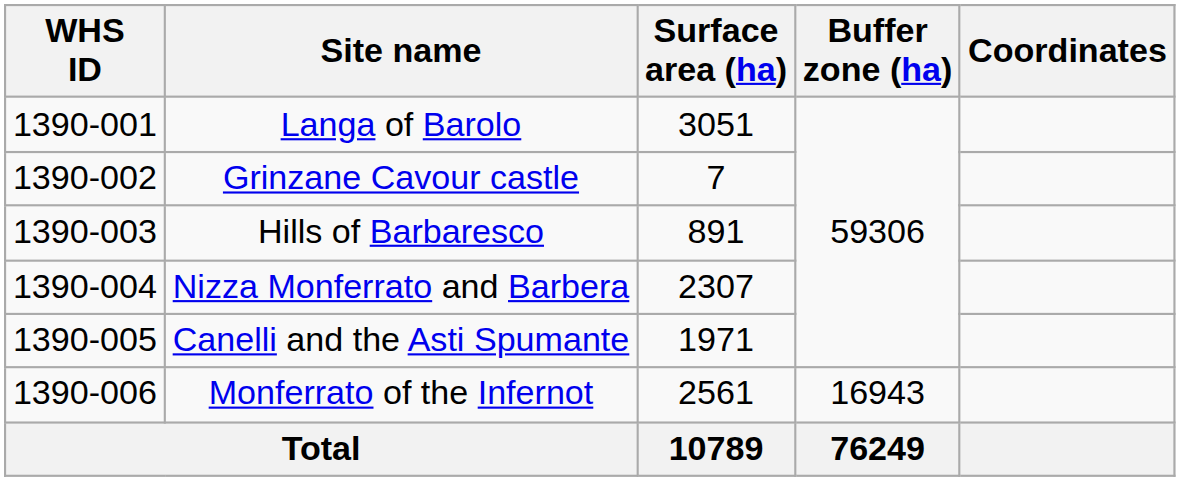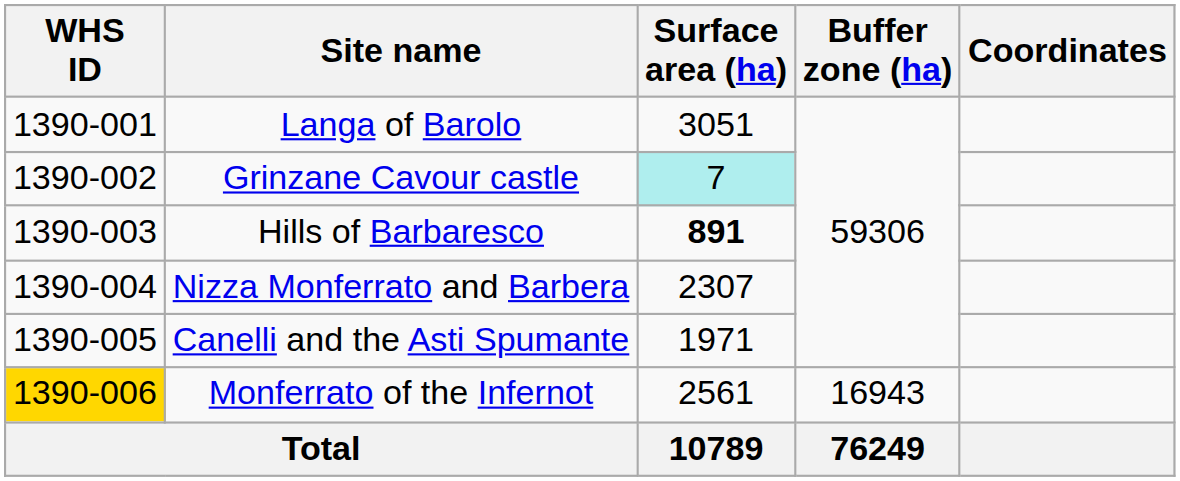(716, 177) no background -> (716, 177) paleturquoise background
(716, 232) normal -> (716, 232) bold
(85, 394) no background -> (85, 394) gold background
